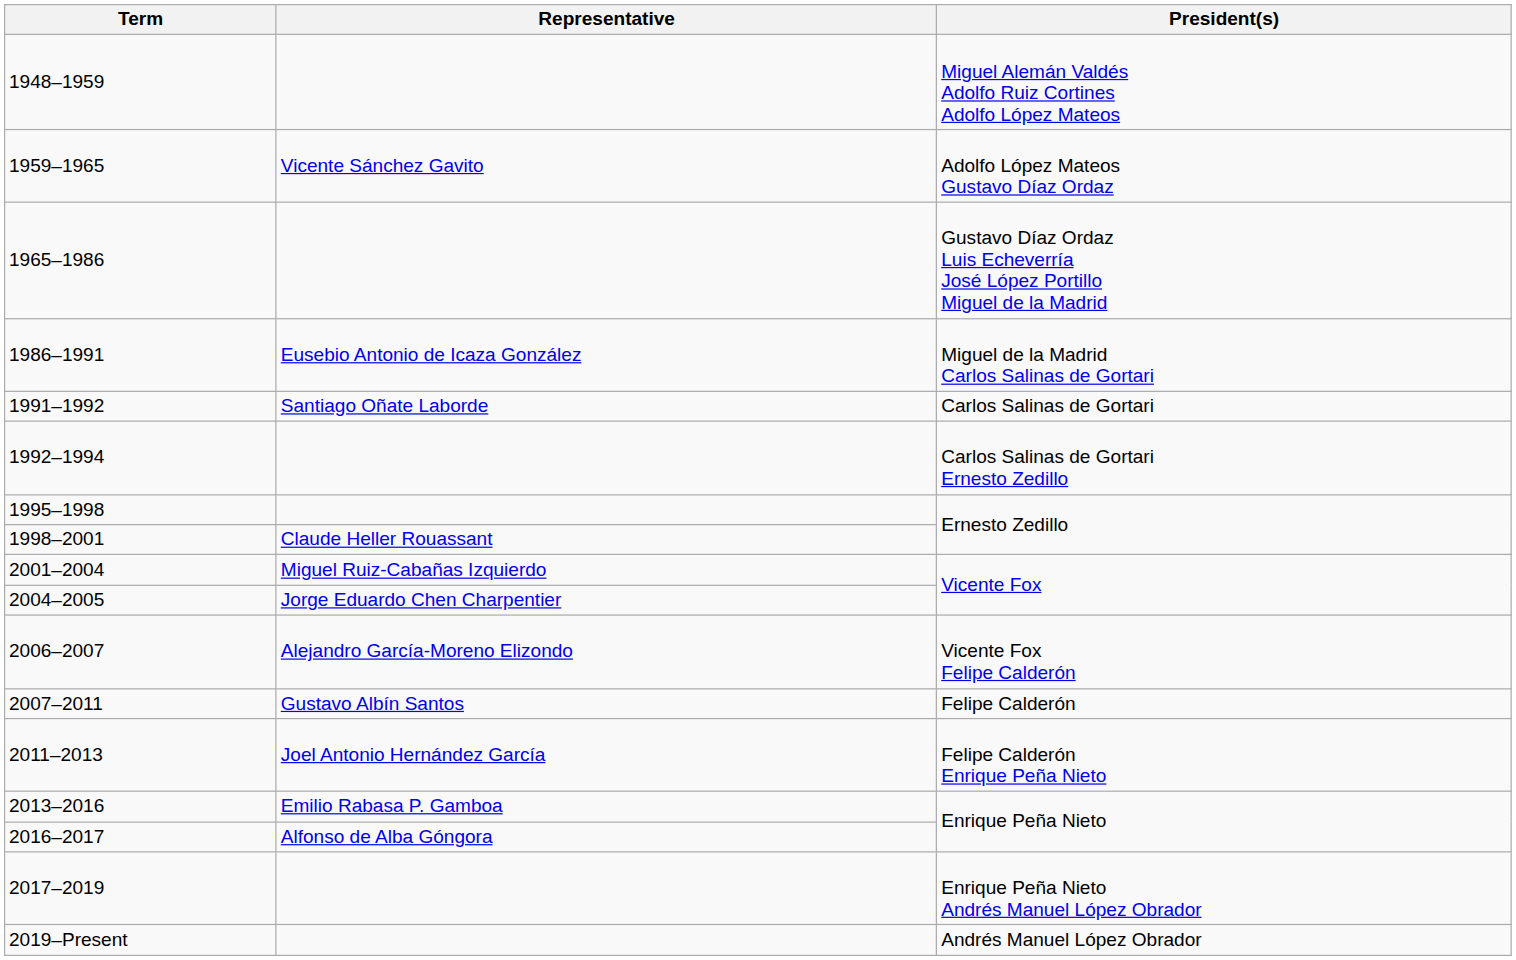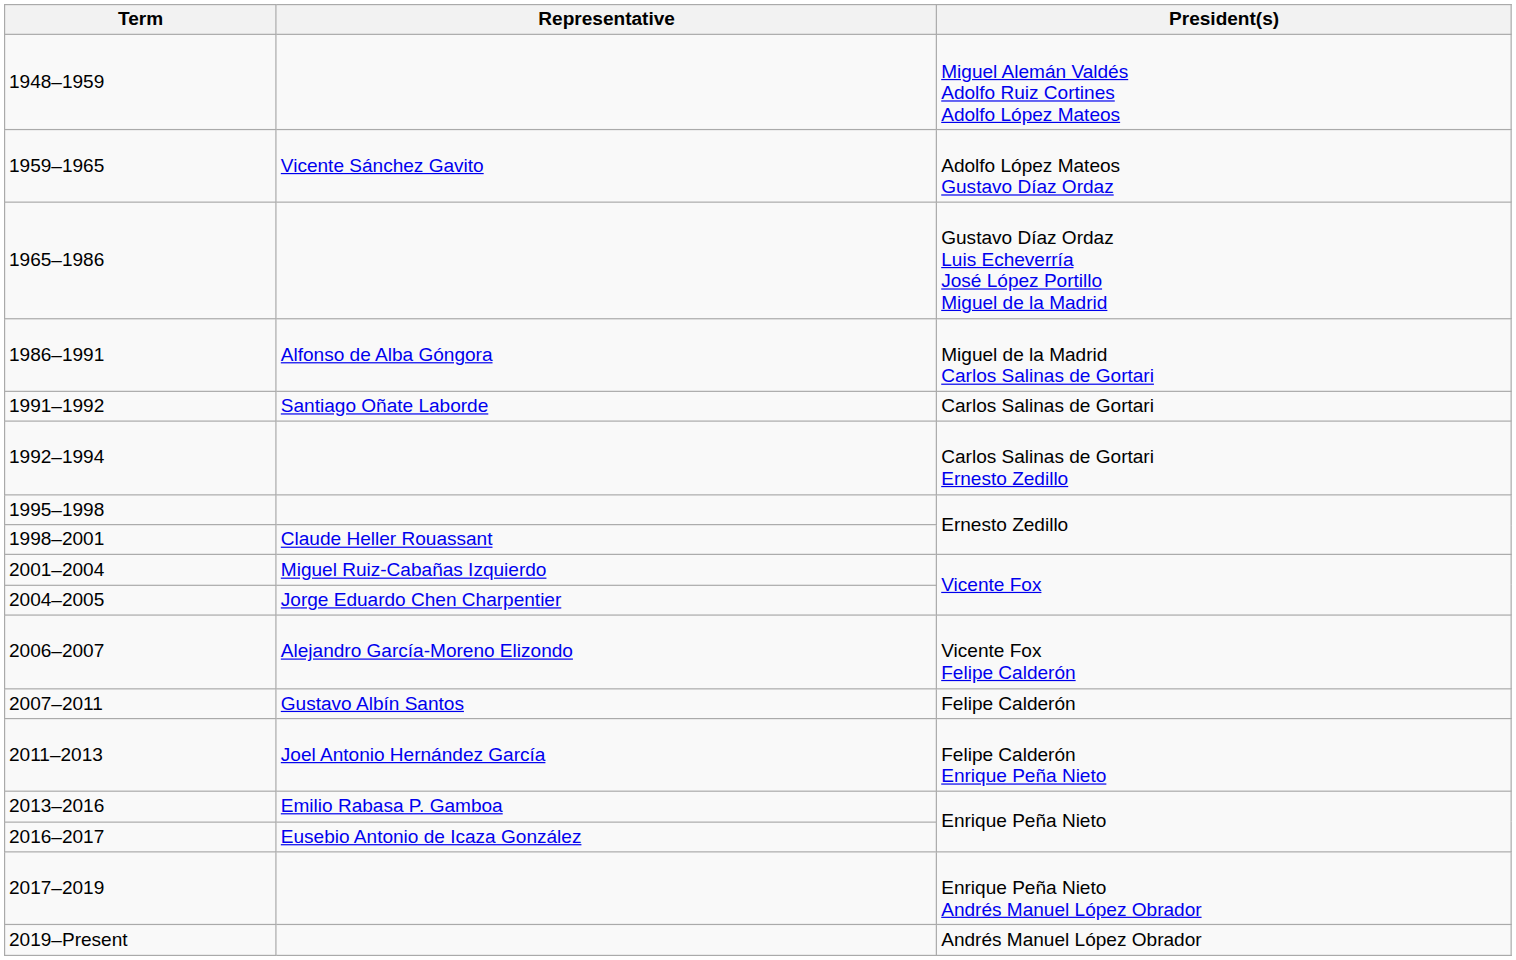(431, 354) Eusebio Antonio de Icaza González -> (387, 354) Alfonso de Alba Góngora
(387, 836) Alfonso de Alba Góngora -> (431, 836) Eusebio Antonio de Icaza González
